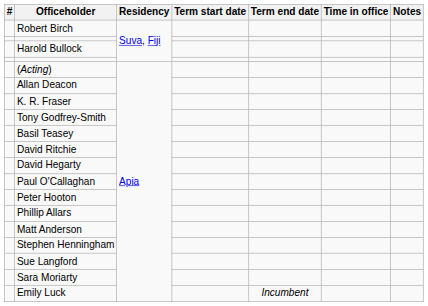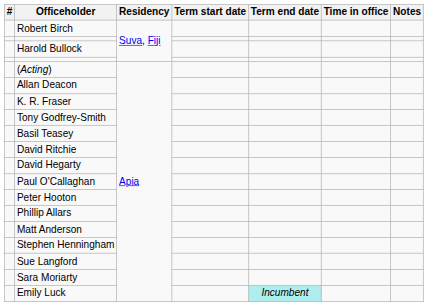(285, 293) no background -> (285, 293) paleturquoise background
